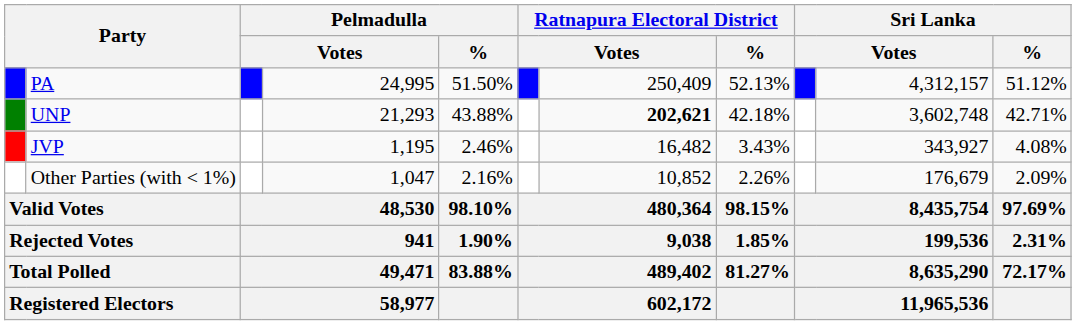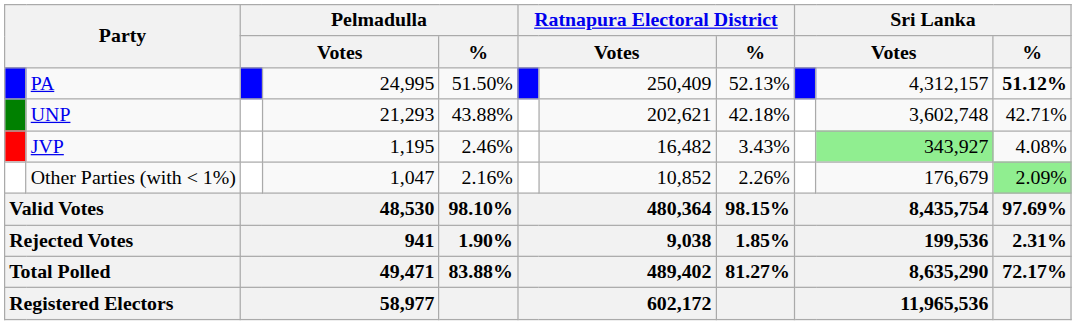(1036, 83) normal -> (1035, 83) bold
(679, 114) bold -> (679, 114) normal
(956, 146) no background -> (956, 146) lightgreen background
(1041, 177) no background -> (1041, 177) lightgreen background
